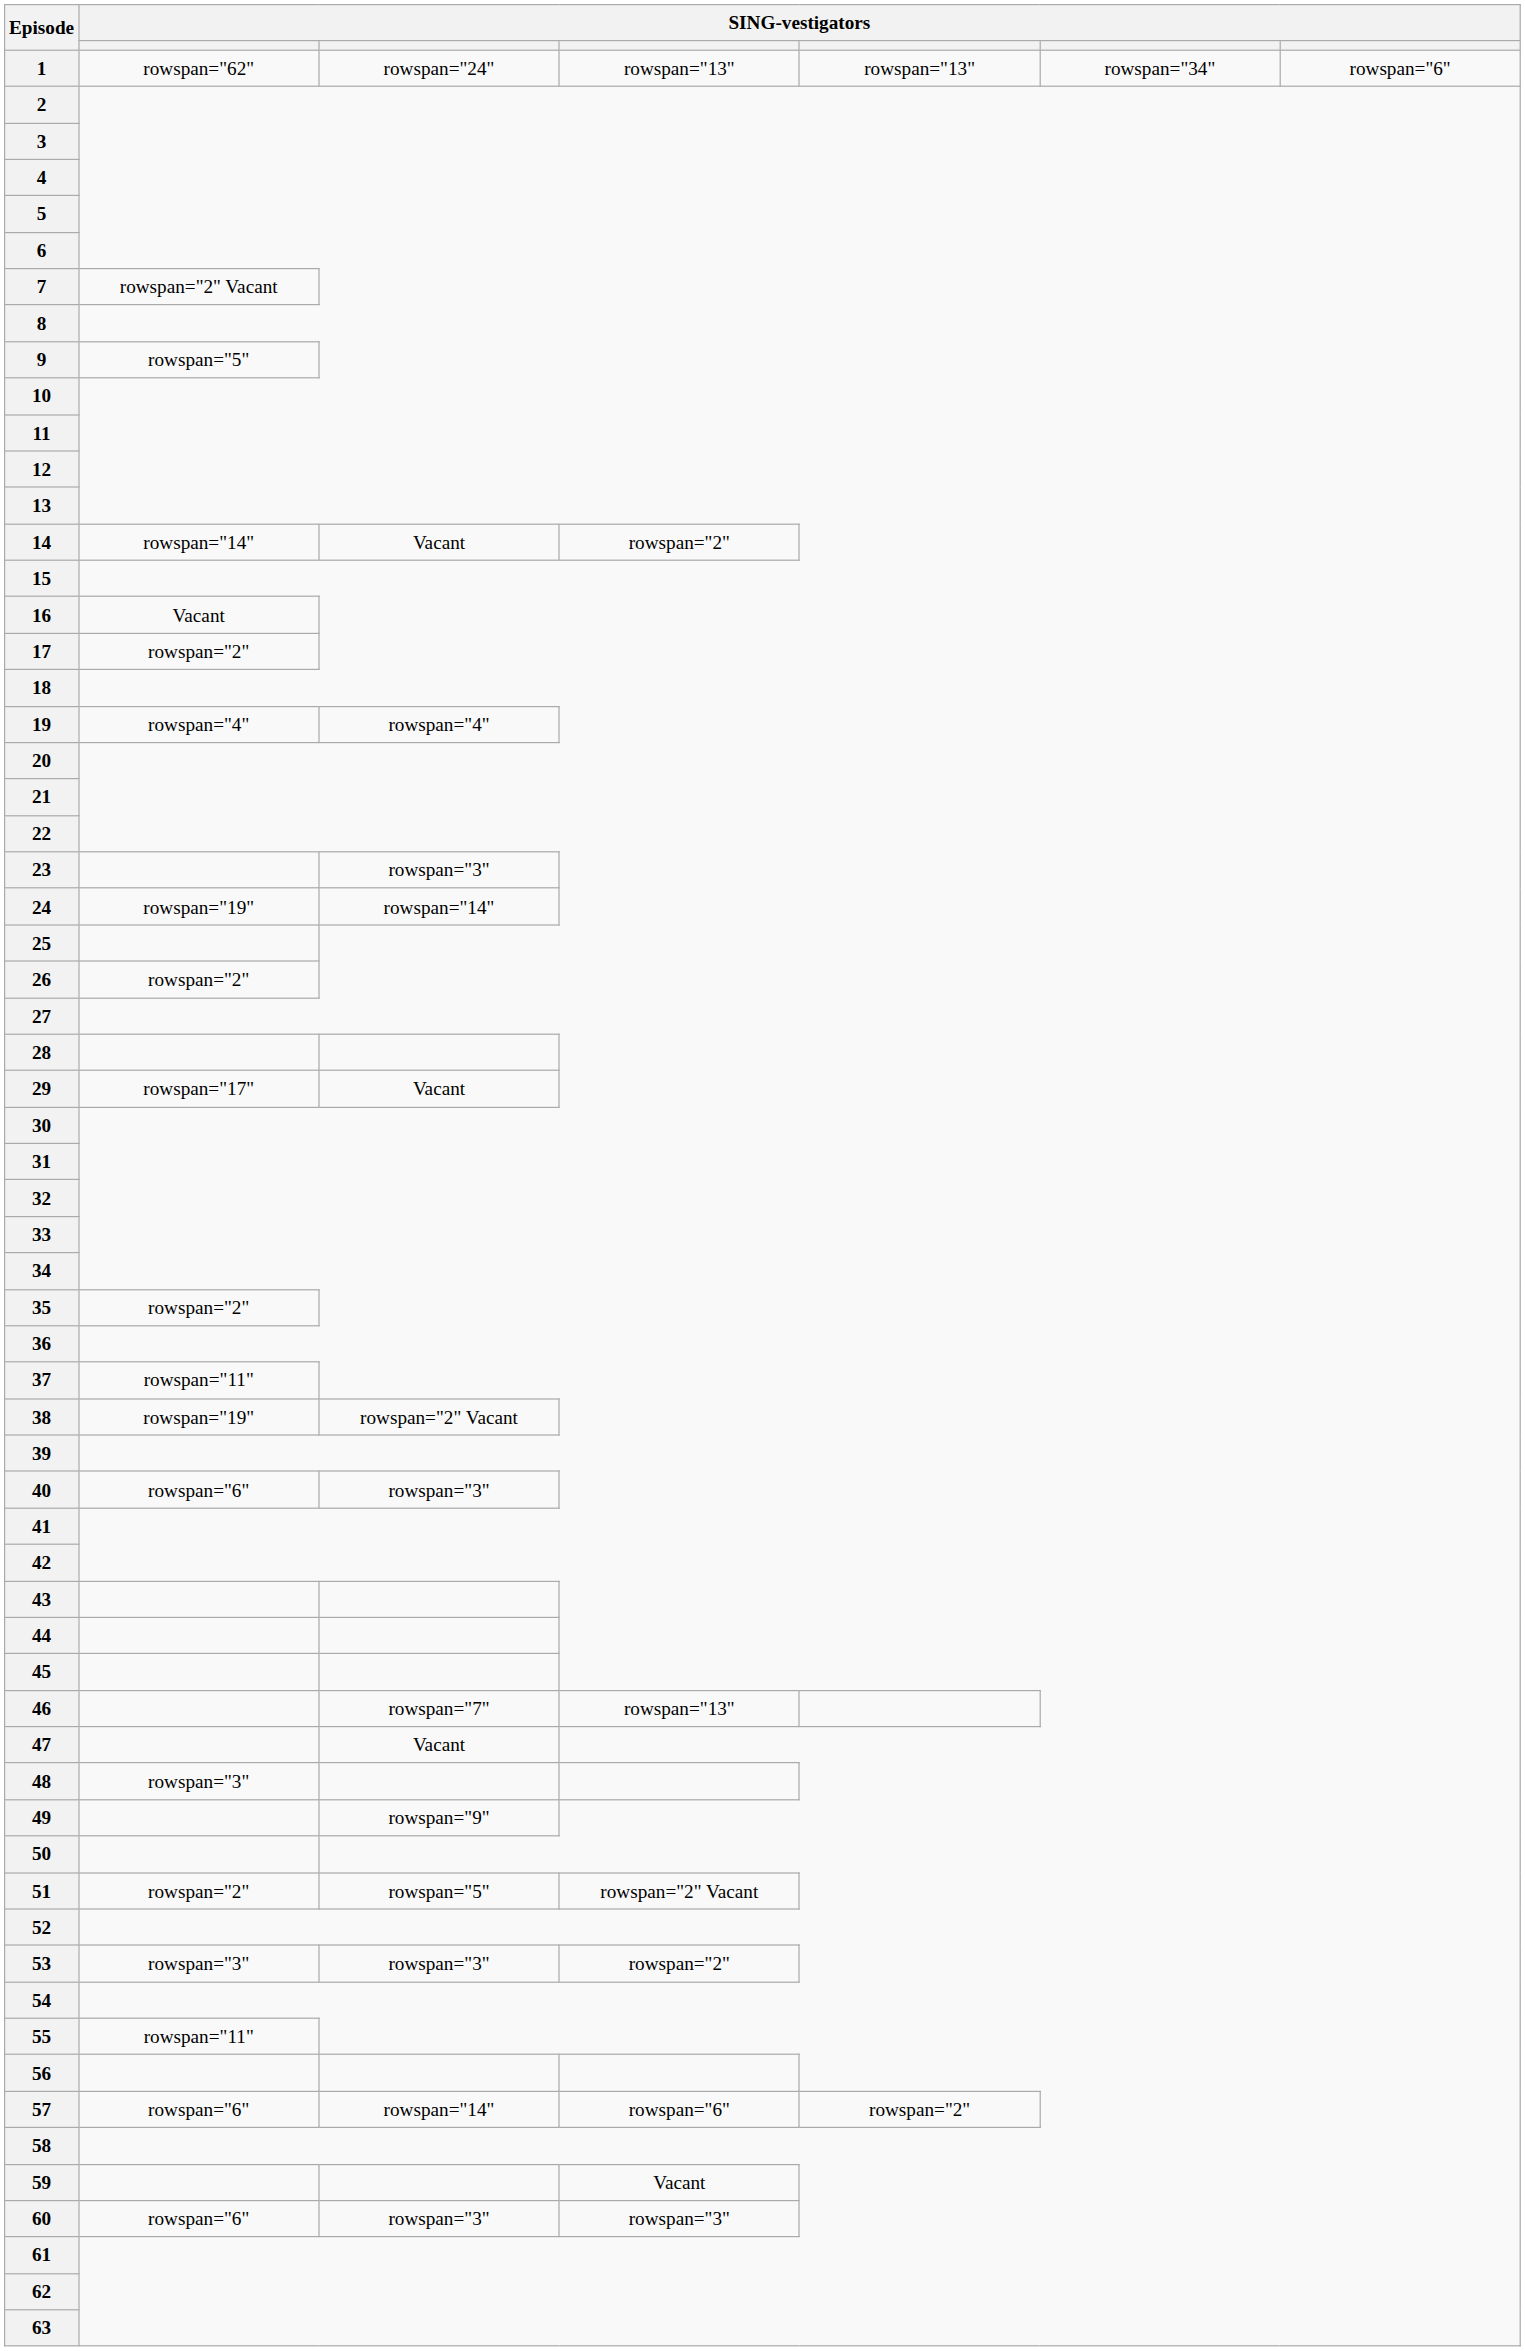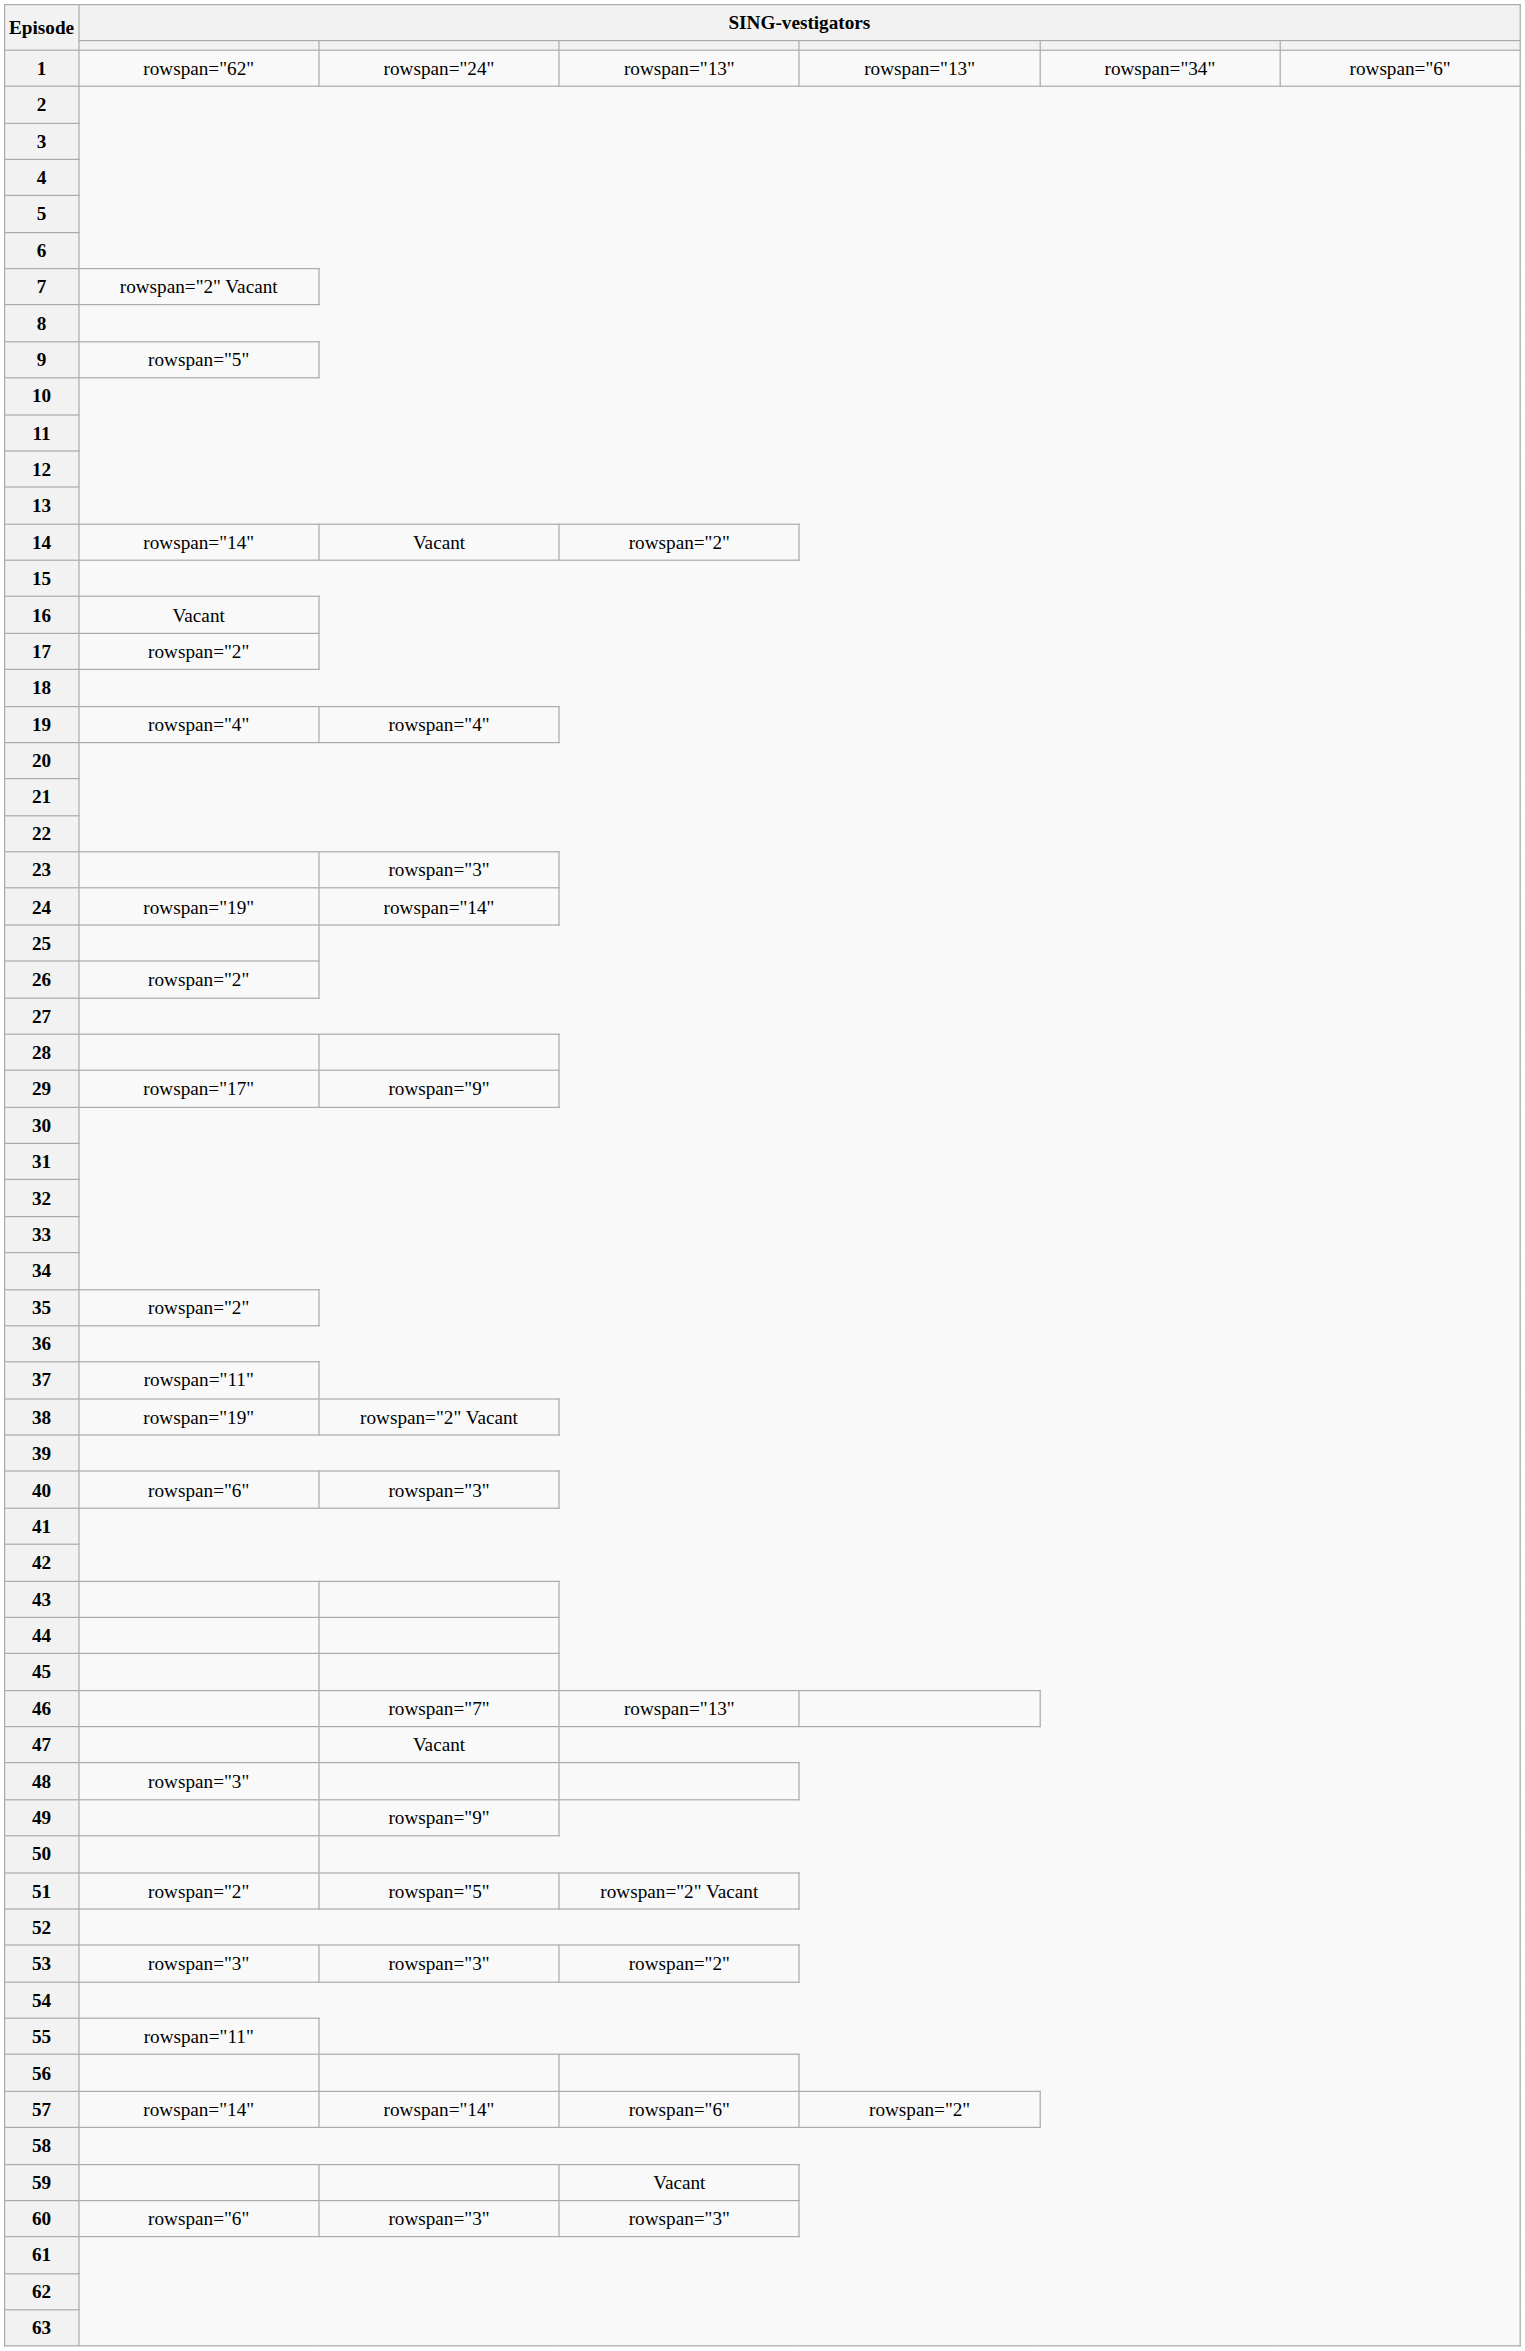(439, 1089) Vacant -> (439, 1089) rowspan="9"
(199, 2109) rowspan="6" -> (199, 2109) rowspan="14"
